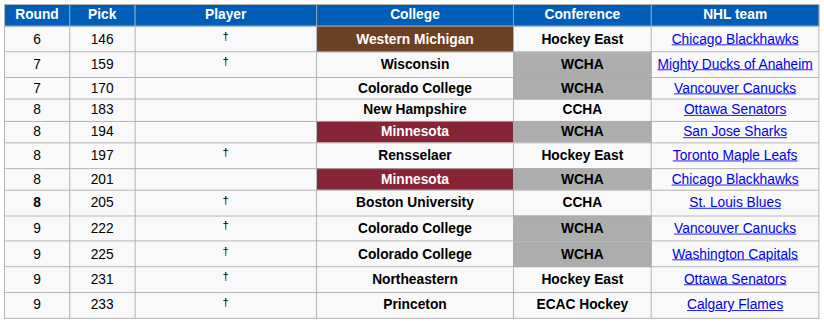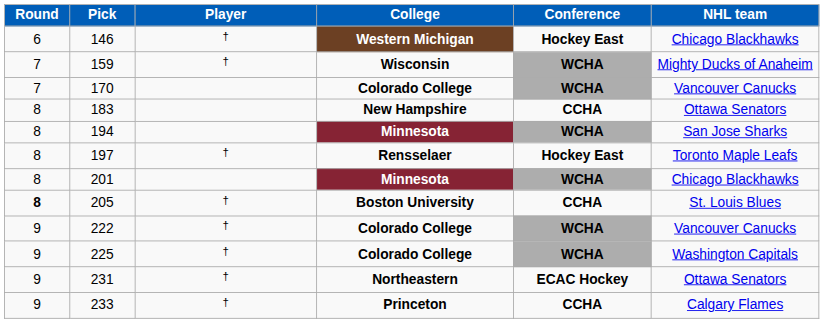(582, 279) Hockey East -> (582, 279) ECAC Hockey
(582, 305) ECAC Hockey -> (582, 305) CCHA
